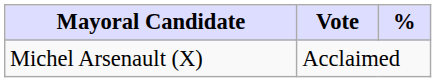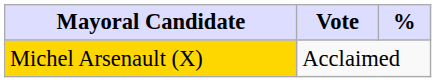(106, 58) no background -> (106, 58) gold background
